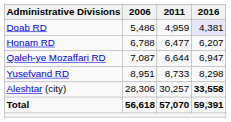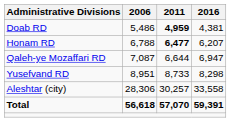(177, 27) normal -> (177, 27) bold
(211, 27) lavender background -> (211, 27) no background
(177, 43) normal -> (177, 43) bold
(209, 89) bold -> (209, 89) normal
